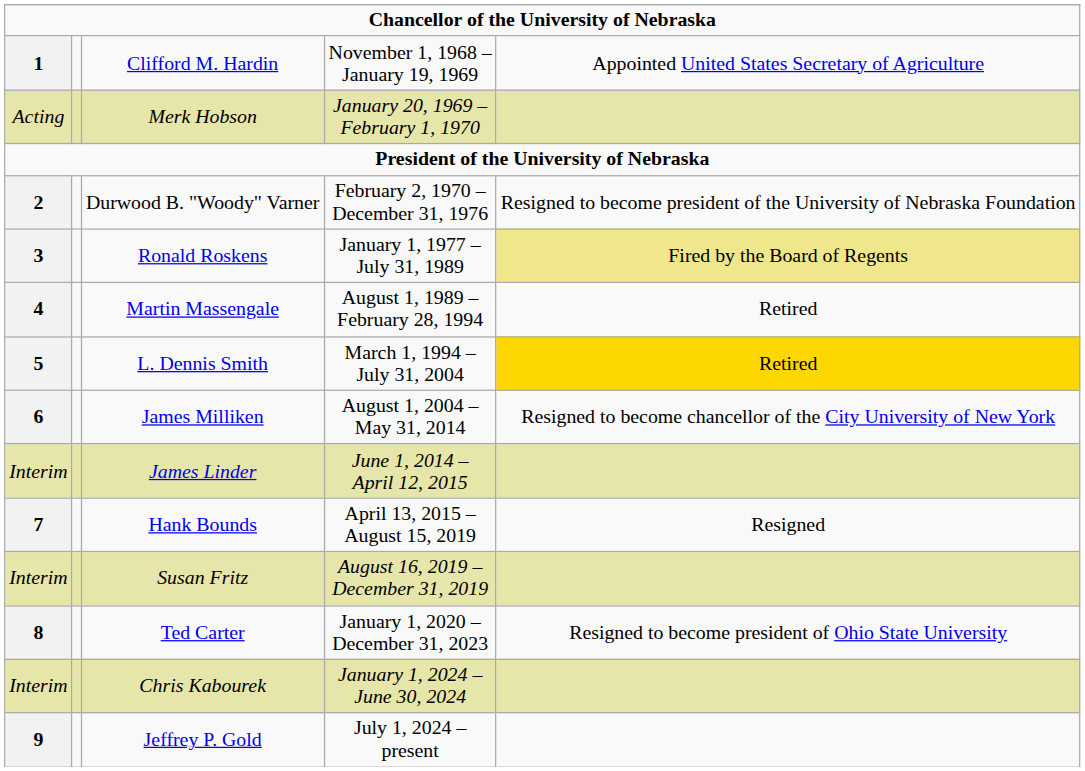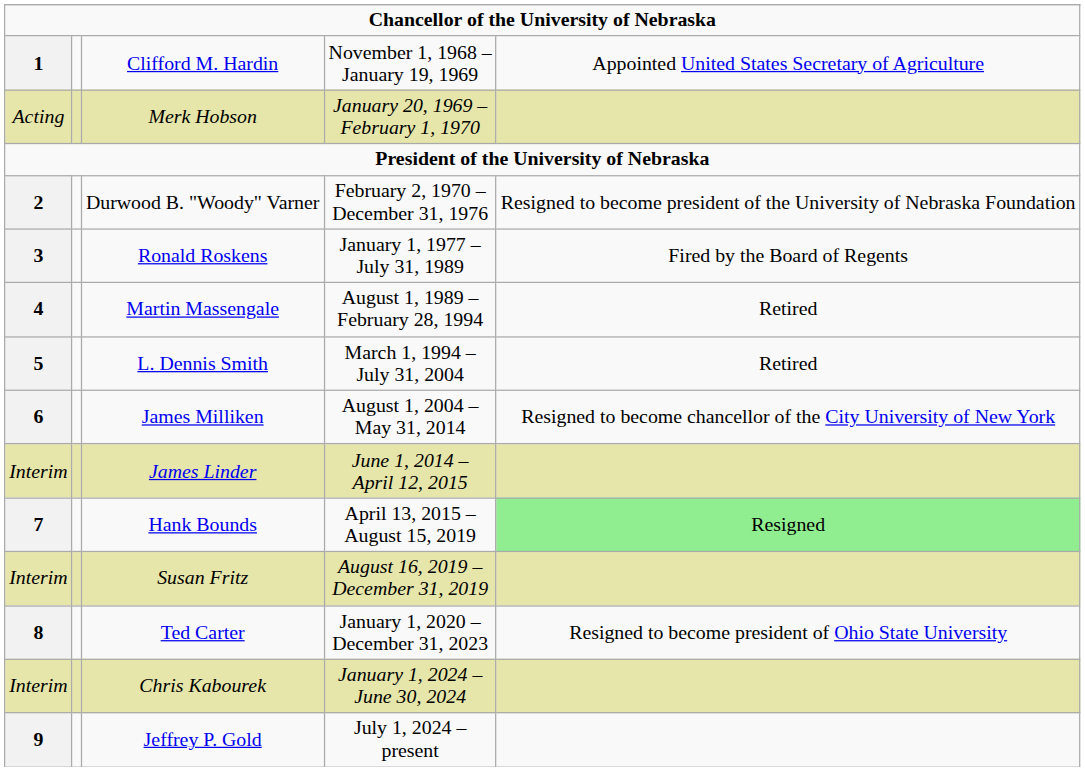(788, 255) khaki background -> (788, 255) no background
(788, 363) gold background -> (788, 363) no background
(788, 524) no background -> (788, 524) lightgreen background
